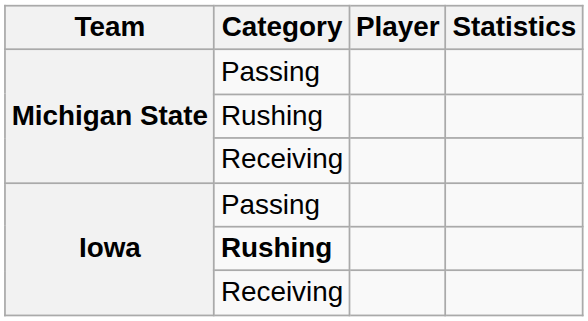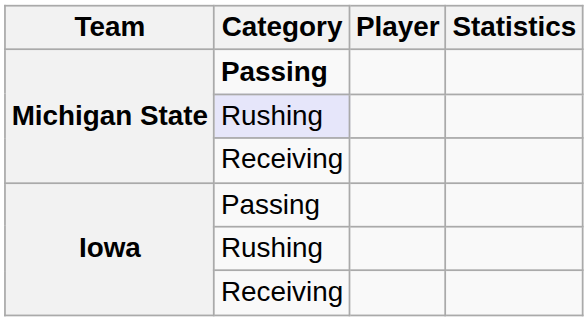(270, 71) normal -> (274, 71) bold
(272, 115) no background -> (272, 115) lavender background
(277, 248) bold -> (272, 248) normal
